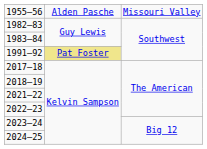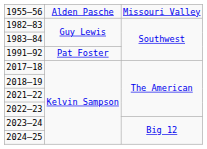(83, 53) khaki background -> (83, 53) no background
